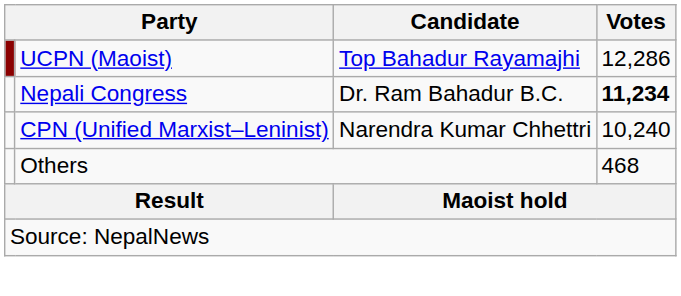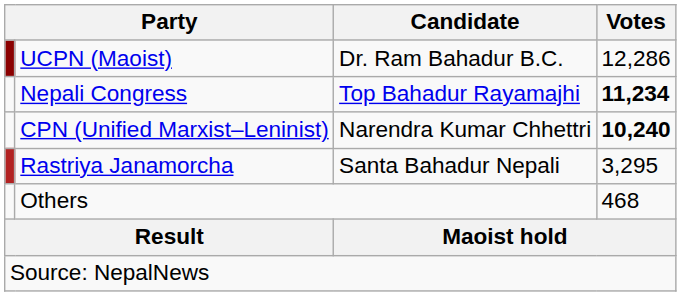(460, 58) Top Bahadur Rayamajhi -> (451, 58) Dr. Ram Bahadur B.C.
(451, 93) Dr. Ram Bahadur B.C. -> (460, 93) Top Bahadur Rayamajhi
(636, 129) normal -> (636, 129) bold
+ row: (127, 165)
